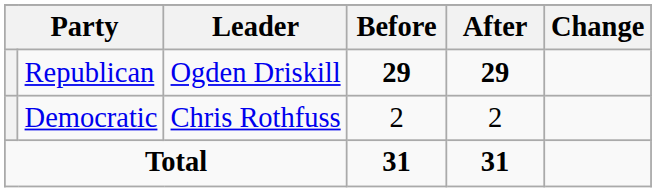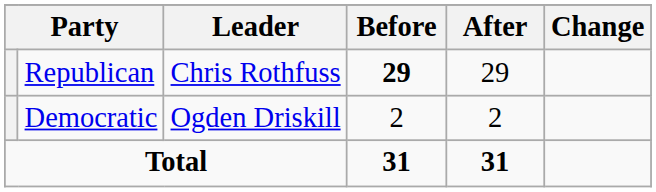(256, 72) Ogden Driskill -> (256, 72) Chris Rothfuss
(495, 72) bold -> (495, 72) normal
(256, 117) Chris Rothfuss -> (256, 117) Ogden Driskill
